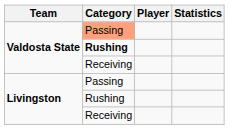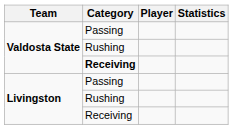(104, 30) lightsalmon background -> (104, 30) no background
(106, 47) bold -> (105, 47) normal
(109, 64) normal -> (110, 64) bold
